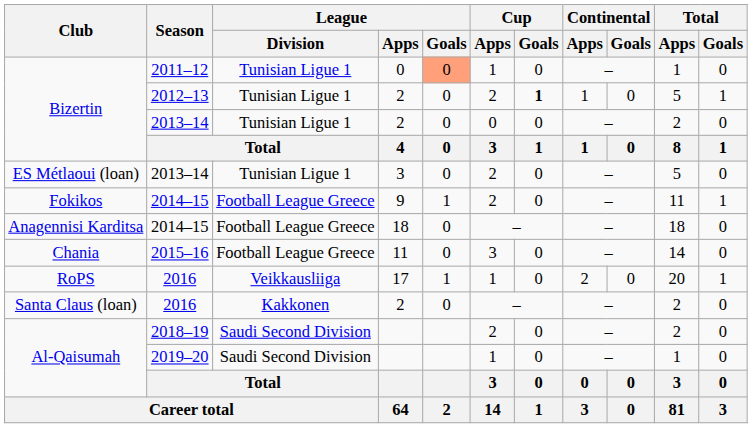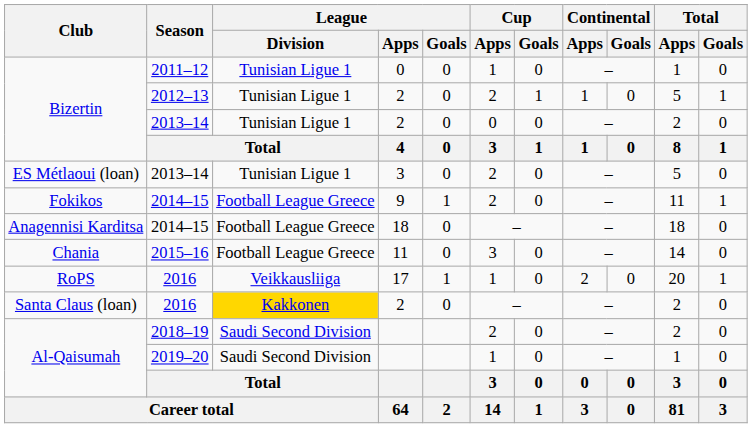(446, 69) lightsalmon background -> (446, 69) no background
(539, 95) bold -> (539, 95) normal
(295, 305) no background -> (295, 305) gold background
